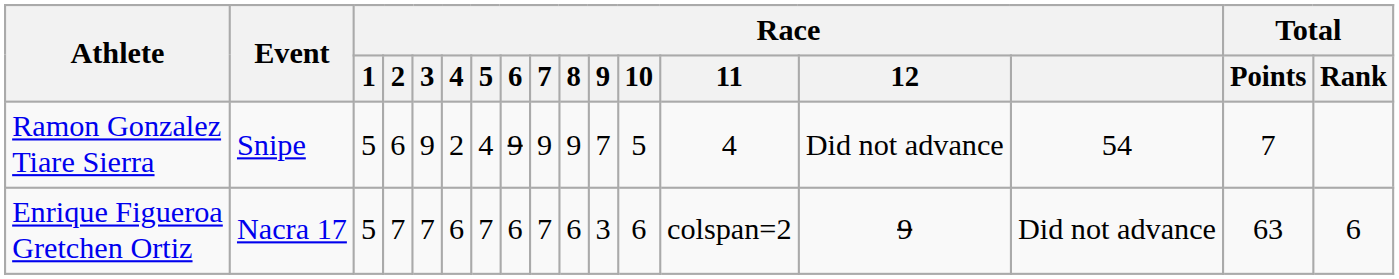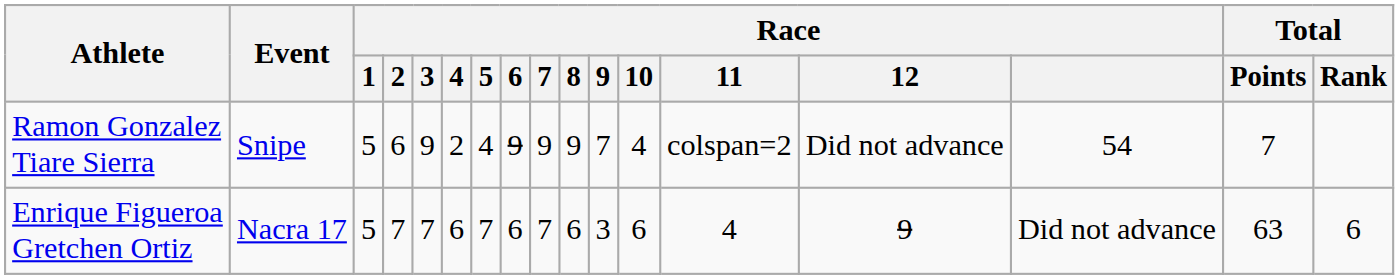(639, 144) 5 -> (639, 144) 4
(729, 144) 4 -> (729, 144) colspan=2
(729, 230) colspan=2 -> (729, 230) 4
